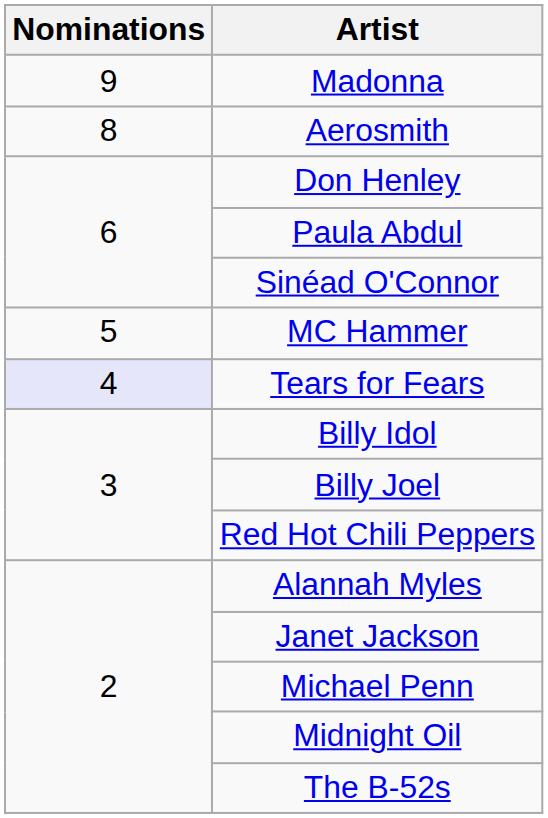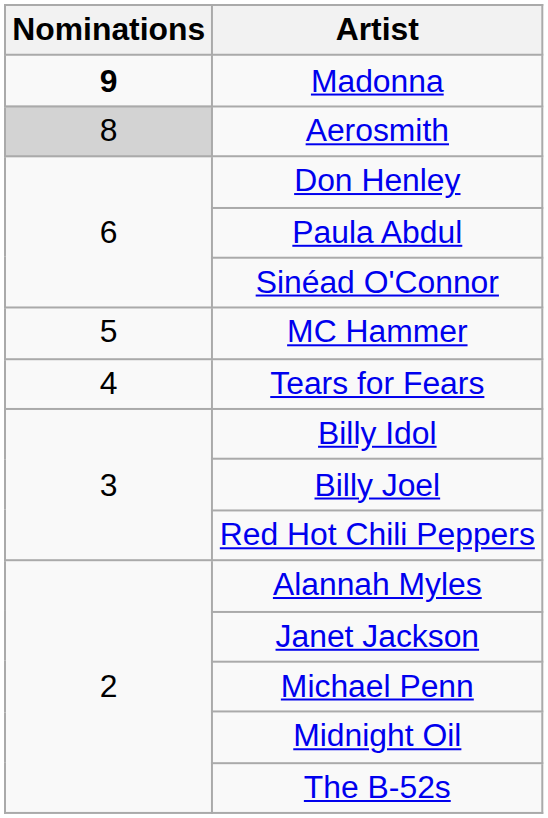(109, 80) normal -> (109, 80) bold
(109, 130) no background -> (109, 130) lightgrey background
(109, 383) lavender background -> (109, 383) no background
